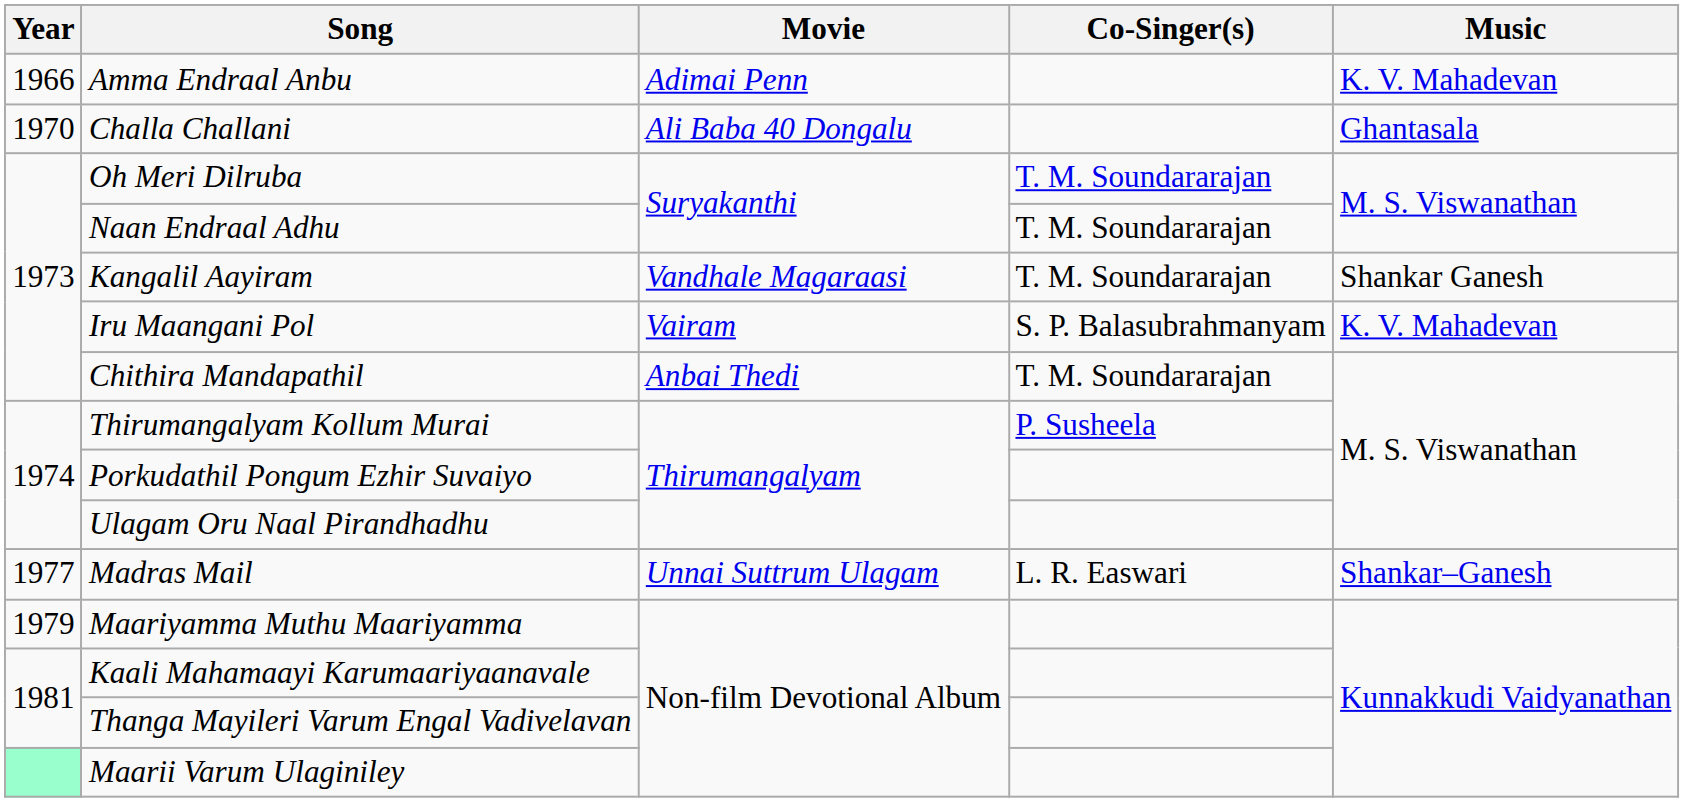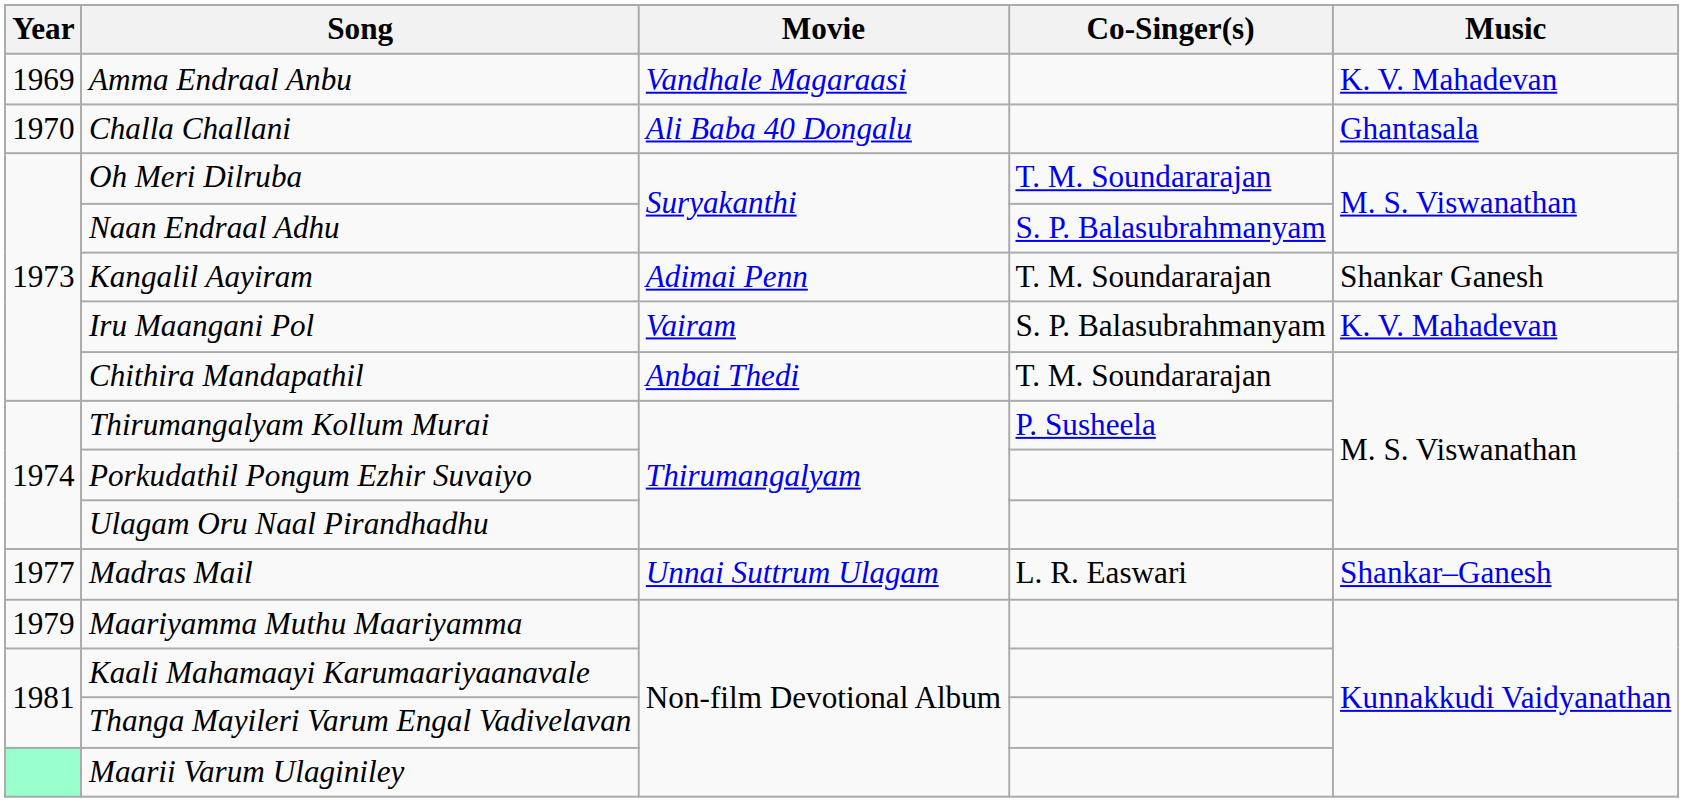(43, 78) 1966 -> (43, 78) 1969
(727, 78) Adimai Penn -> (776, 78) Vandhale Magaraasi
(1143, 227) T. M. Soundararajan -> (1171, 227) S. P. Balasubrahmanyam
(776, 276) Vandhale Magaraasi -> (727, 276) Adimai Penn
